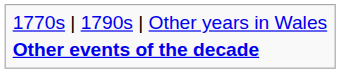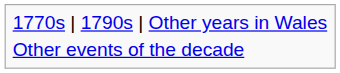(136, 49) bold -> (128, 49) normal
